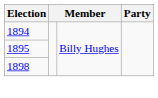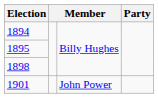+ row: (18, 84)
